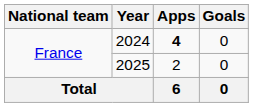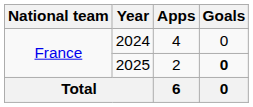(176, 41) bold -> (176, 41) normal
(224, 65) normal -> (224, 65) bold
